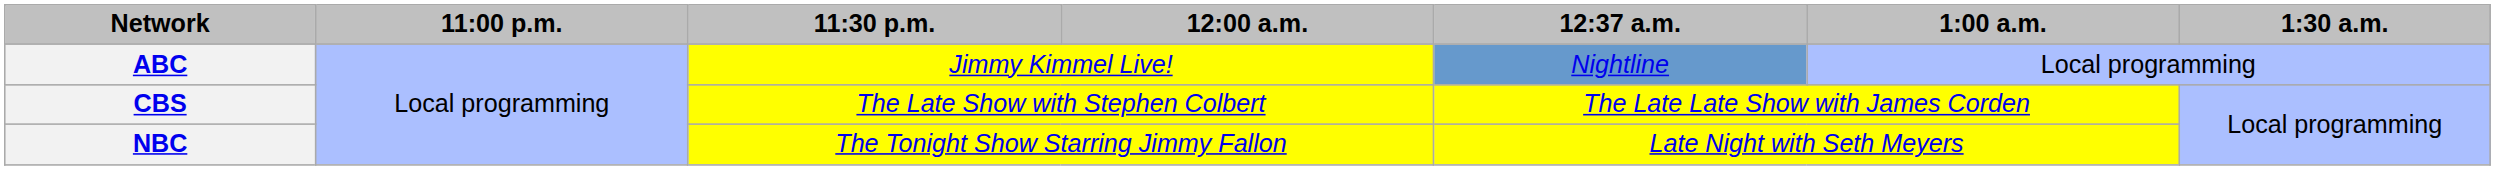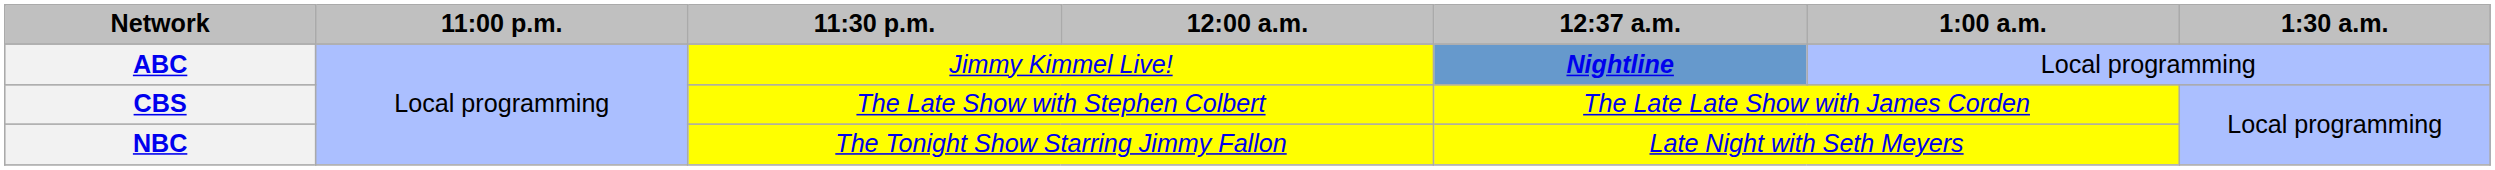(1620, 64) normal -> (1620, 64) bold
